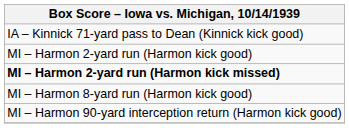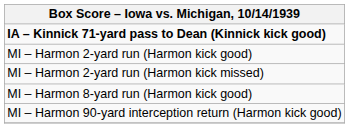(155, 34) normal -> (167, 34) bold
(144, 73) bold -> (136, 73) normal
